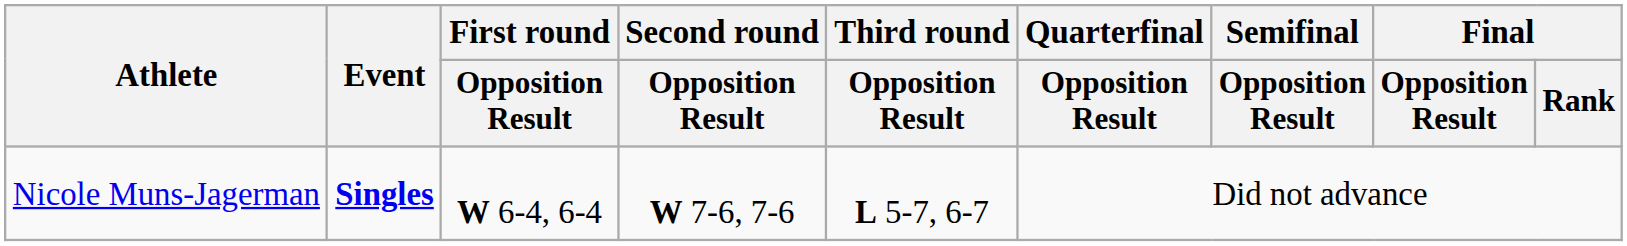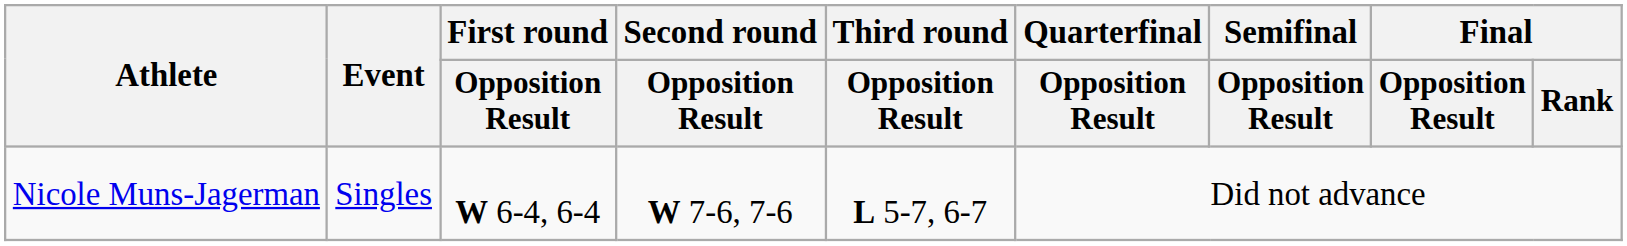(385, 193) bold -> (384, 193) normal
